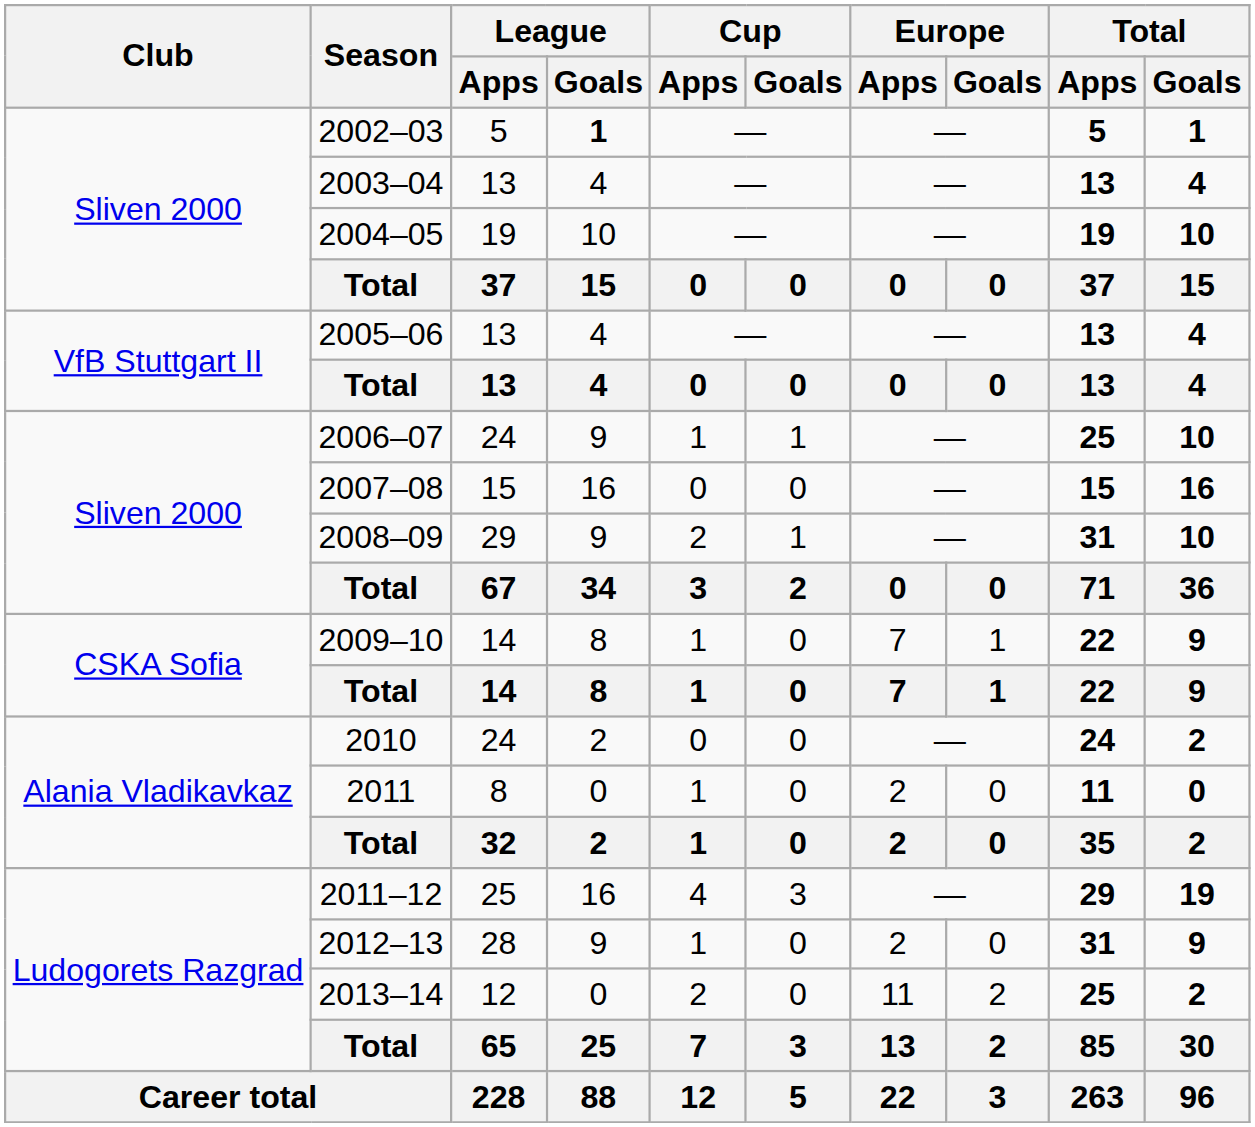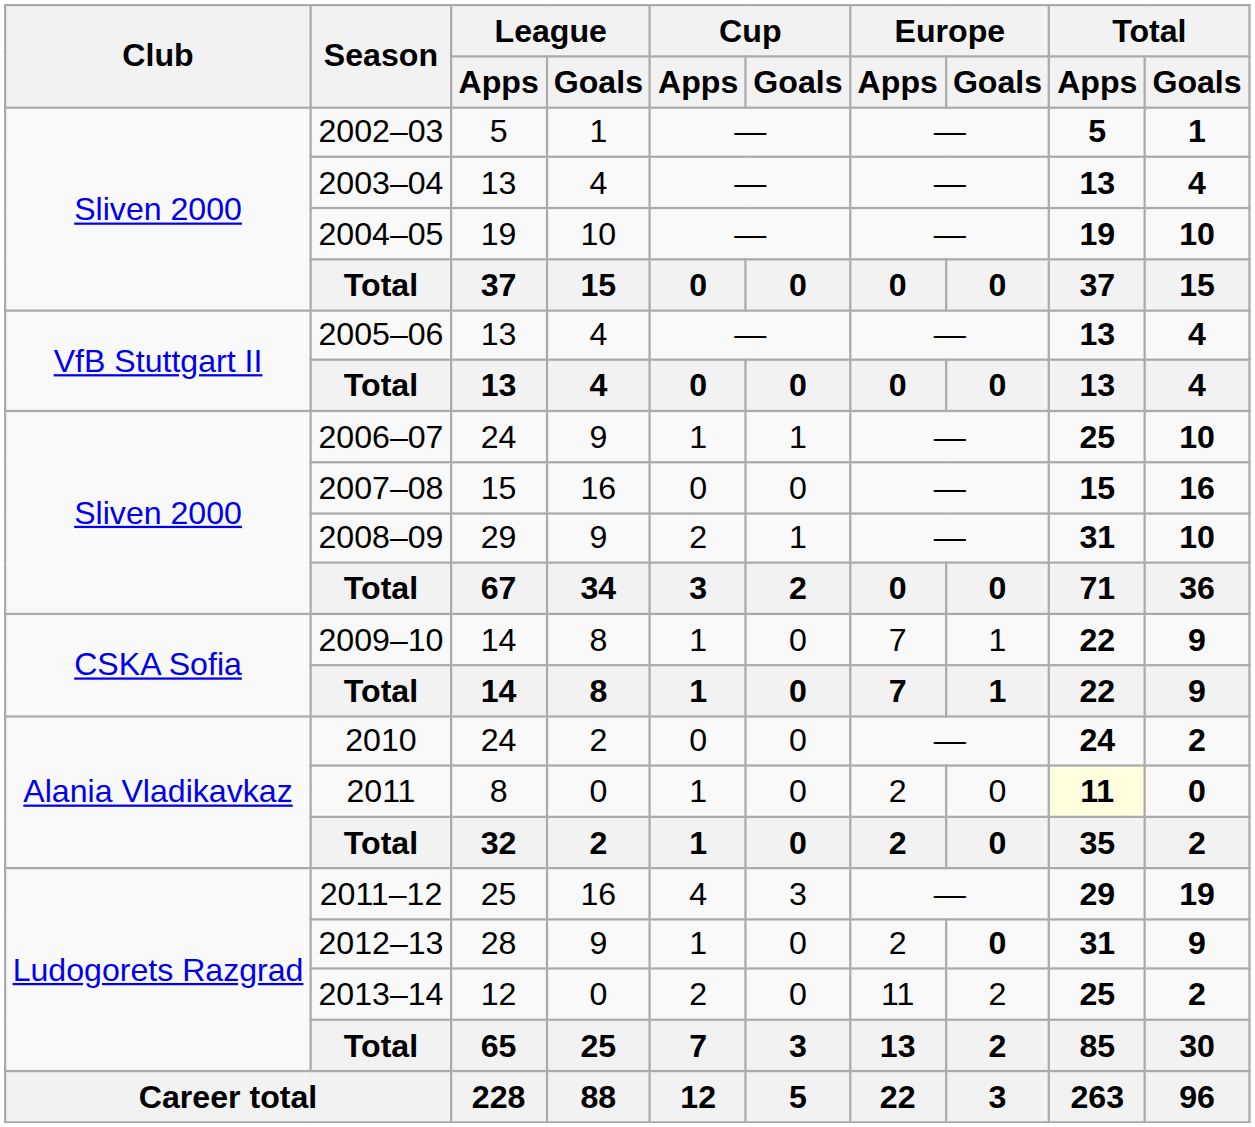(598, 132) bold -> (598, 132) normal
(1097, 792) no background -> (1097, 792) lightyellow background
(997, 944) normal -> (997, 944) bold
